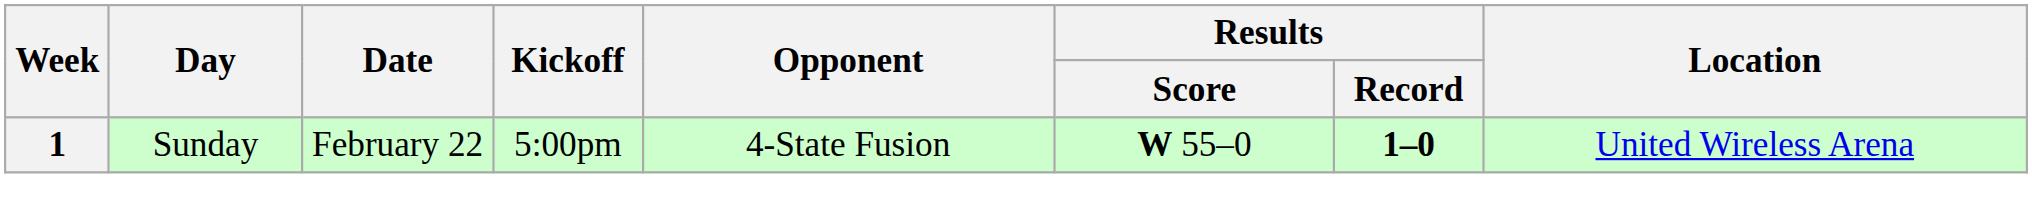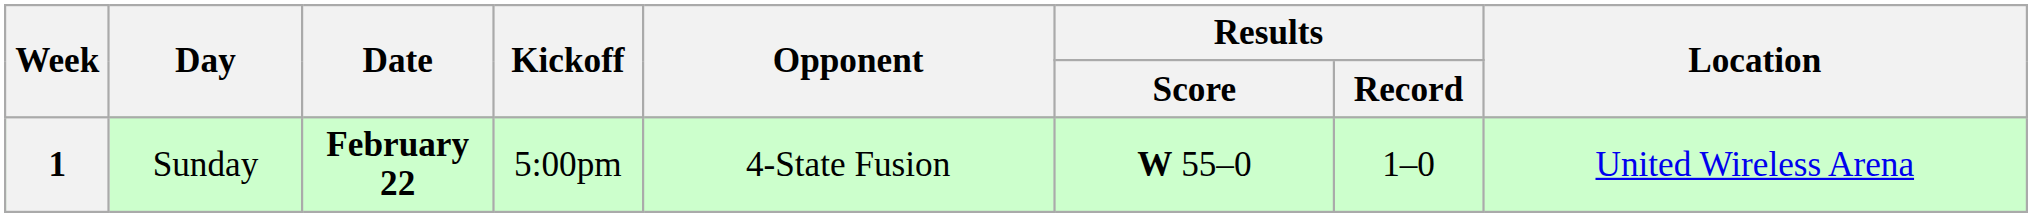(398, 144) normal -> (398, 163) bold
(1409, 144) bold -> (1409, 163) normal
